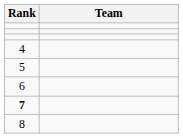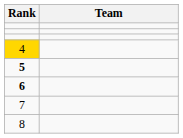(22, 49) no background -> (22, 49) gold background
(22, 67) normal -> (22, 67) bold
(22, 86) normal -> (22, 86) bold
(22, 105) bold -> (22, 105) normal
